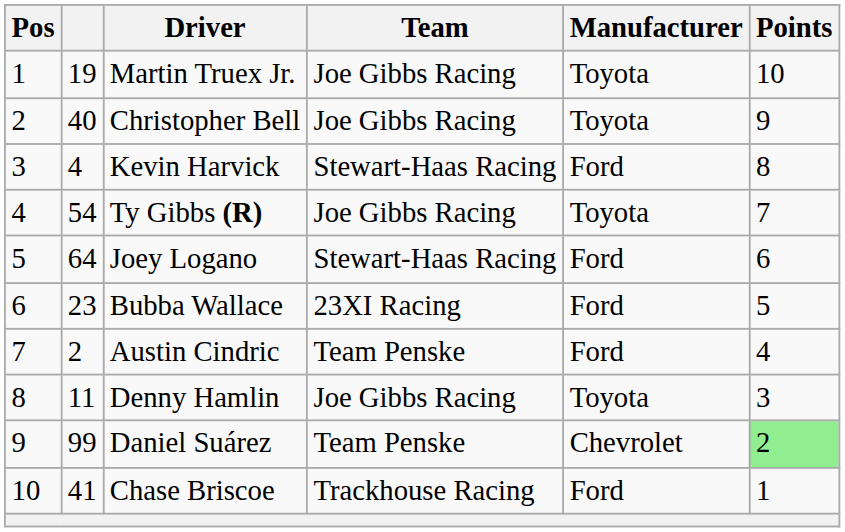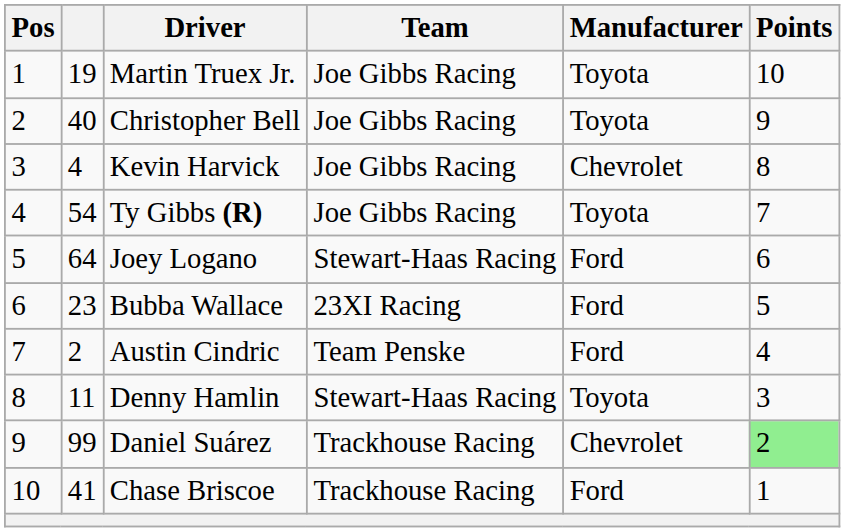(435, 165) Stewart-Haas Racing -> (415, 165) Joe Gibbs Racing
(597, 165) Ford -> (626, 165) Chevrolet
(415, 396) Joe Gibbs Racing -> (435, 396) Stewart-Haas Racing
(389, 443) Team Penske -> (424, 443) Trackhouse Racing
